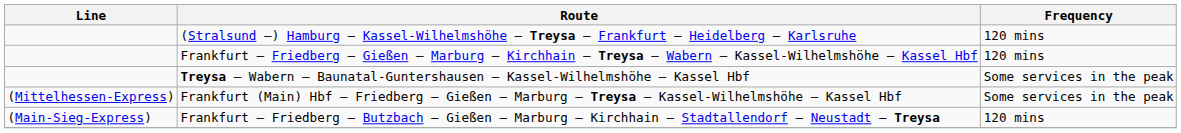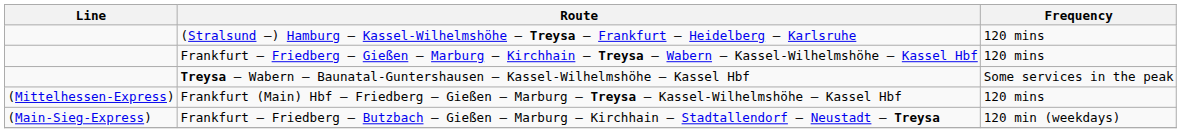(1079, 97) Some services in the peak -> (1014, 97) 120 mins
(1014, 118) 120 mins -> (1052, 118) 120 min (weekdays)
